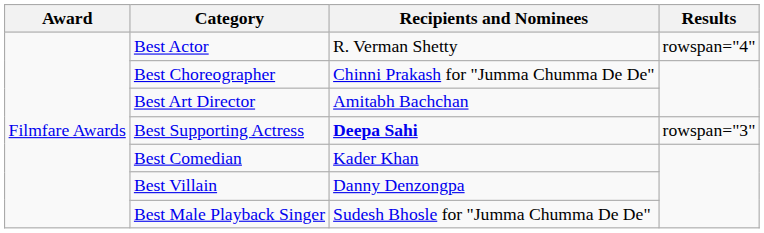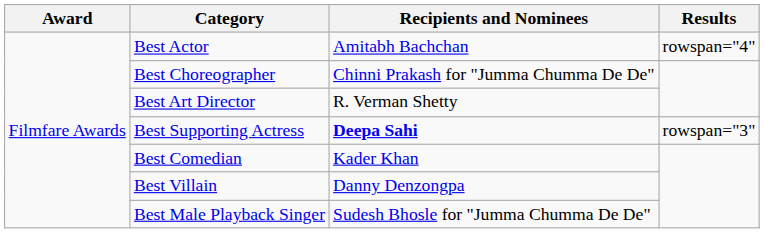(395, 46) R. Verman Shetty -> (401, 46) Amitabh Bachchan
(401, 102) Amitabh Bachchan -> (395, 102) R. Verman Shetty
